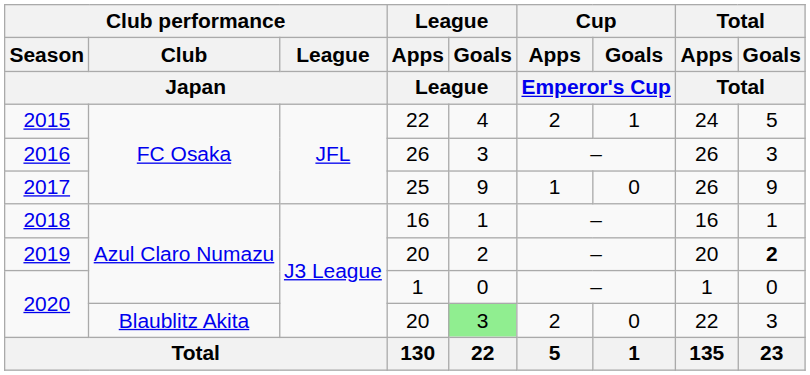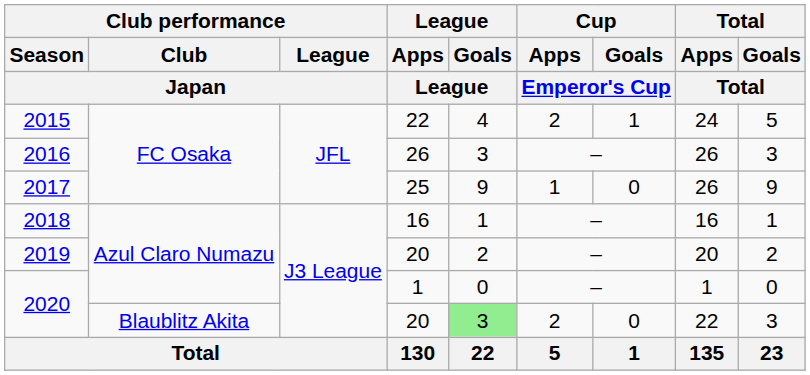(772, 253) bold -> (772, 253) normal
